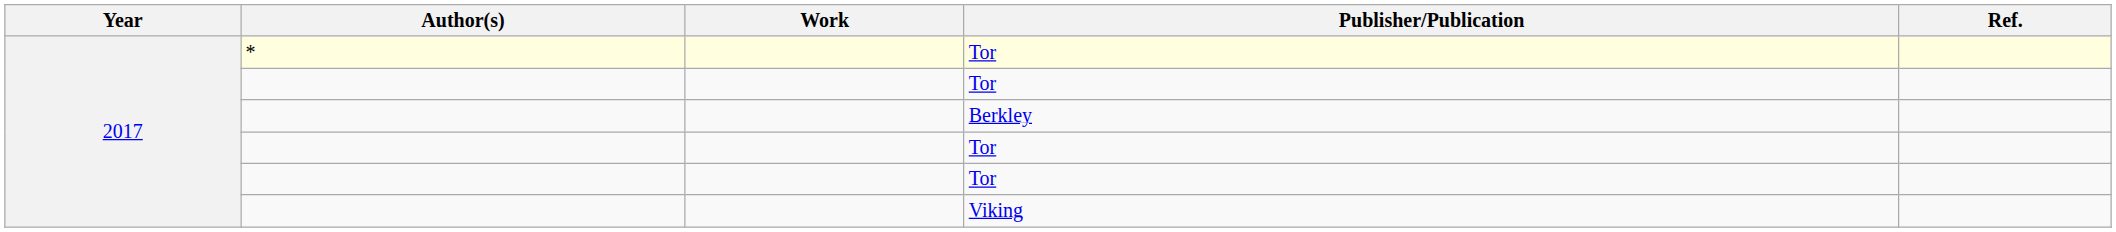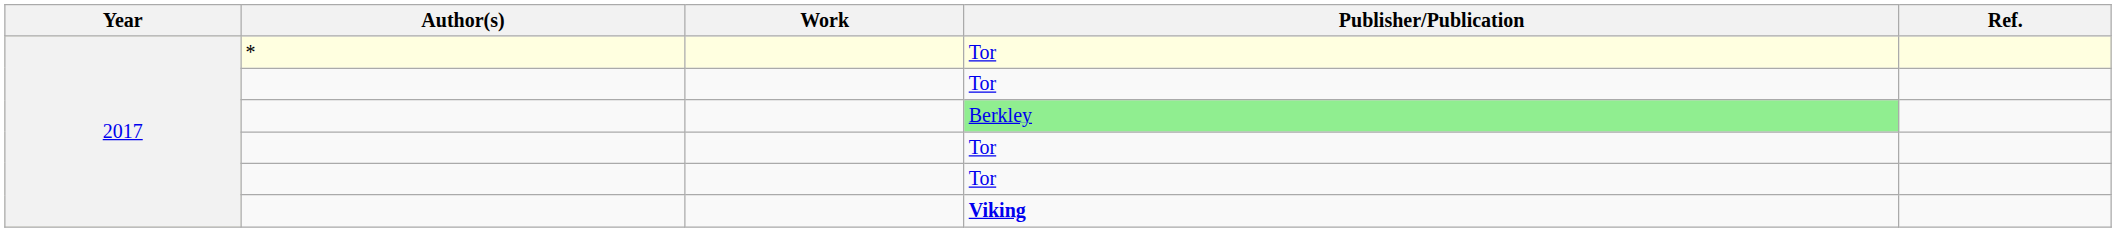(1000, 115) no background -> (1000, 115) lightgreen background
(996, 210) normal -> (997, 210) bold
